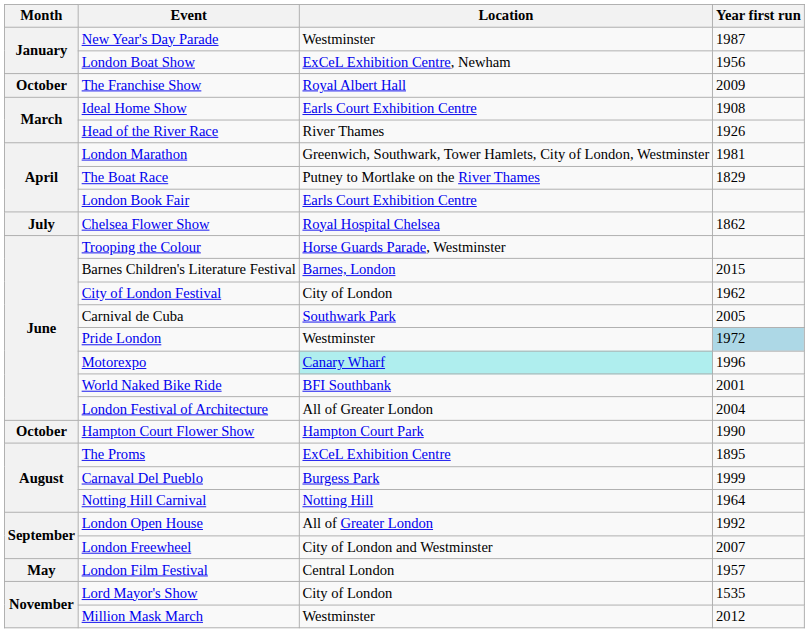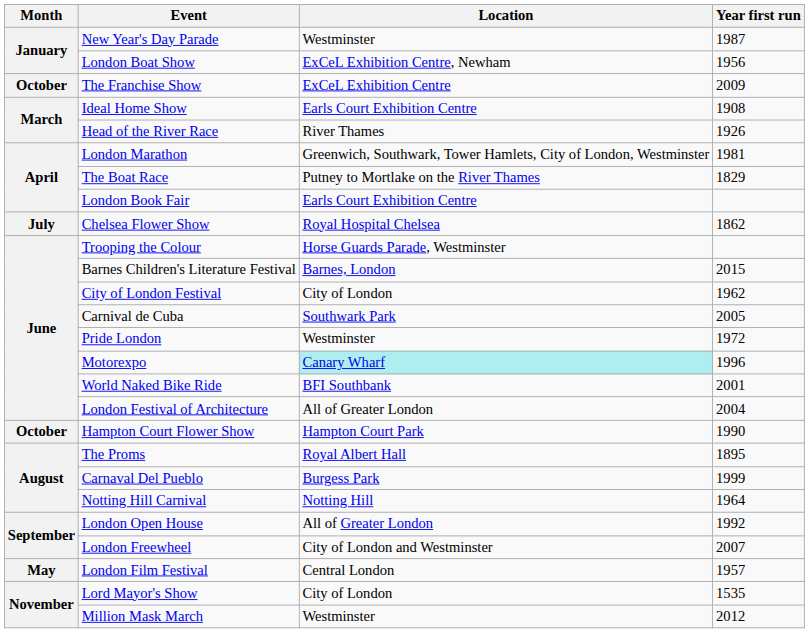(354, 85) Royal Albert Hall -> (377, 85) ExCeL Exhibition Centre
(731, 339) lightblue background -> (731, 339) no background
(377, 454) ExCeL Exhibition Centre -> (354, 454) Royal Albert Hall
